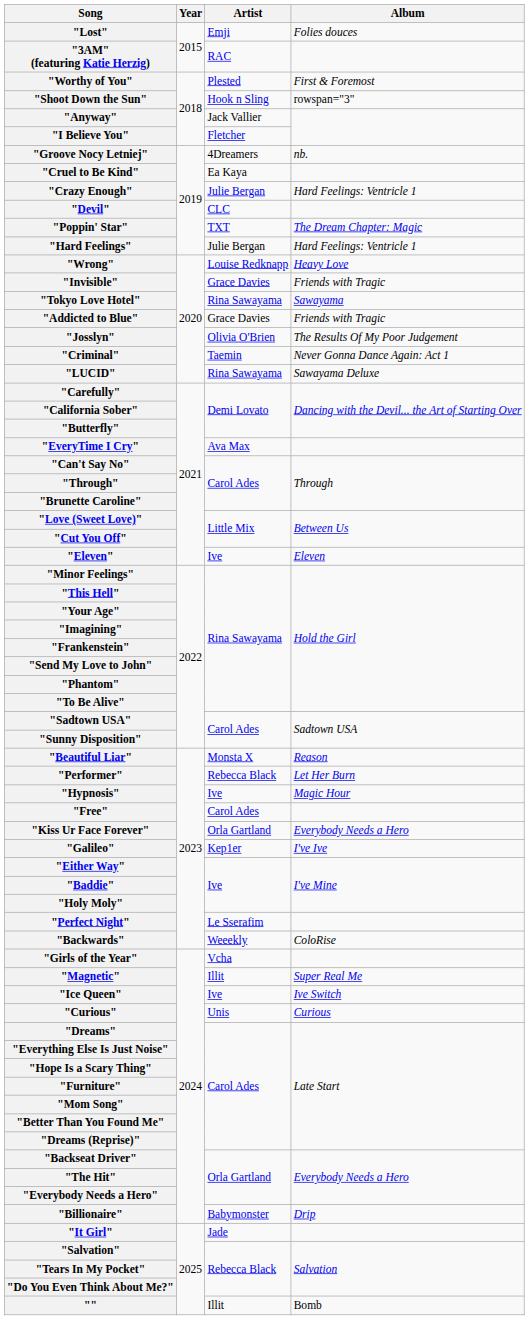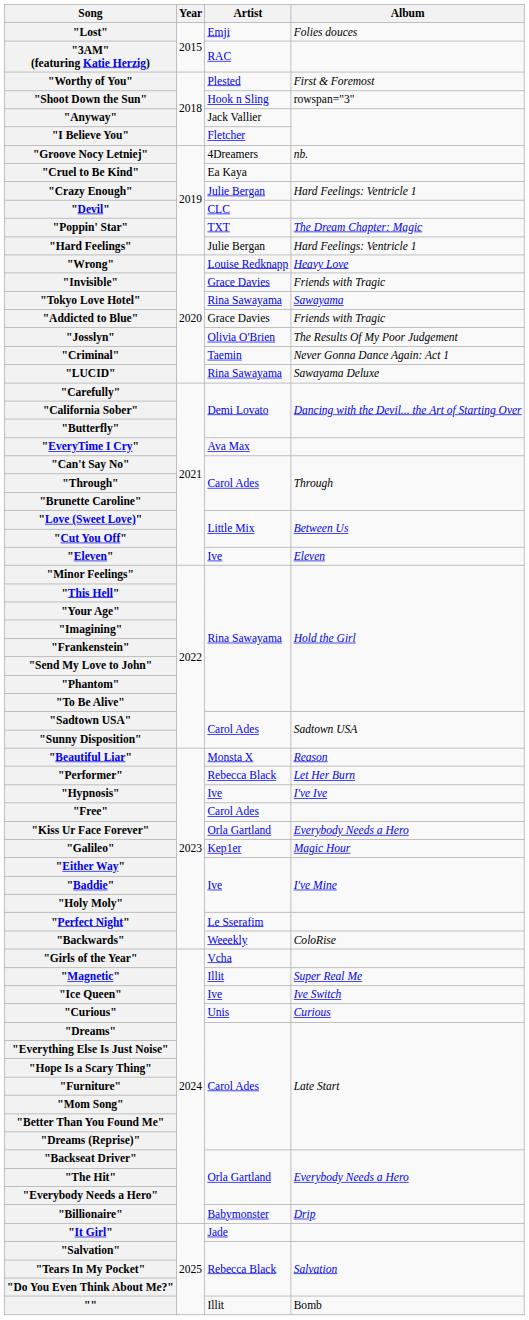(322, 793) Magic Hour -> (310, 793) I've Ive
(310, 848) I've Ive -> (322, 848) Magic Hour
